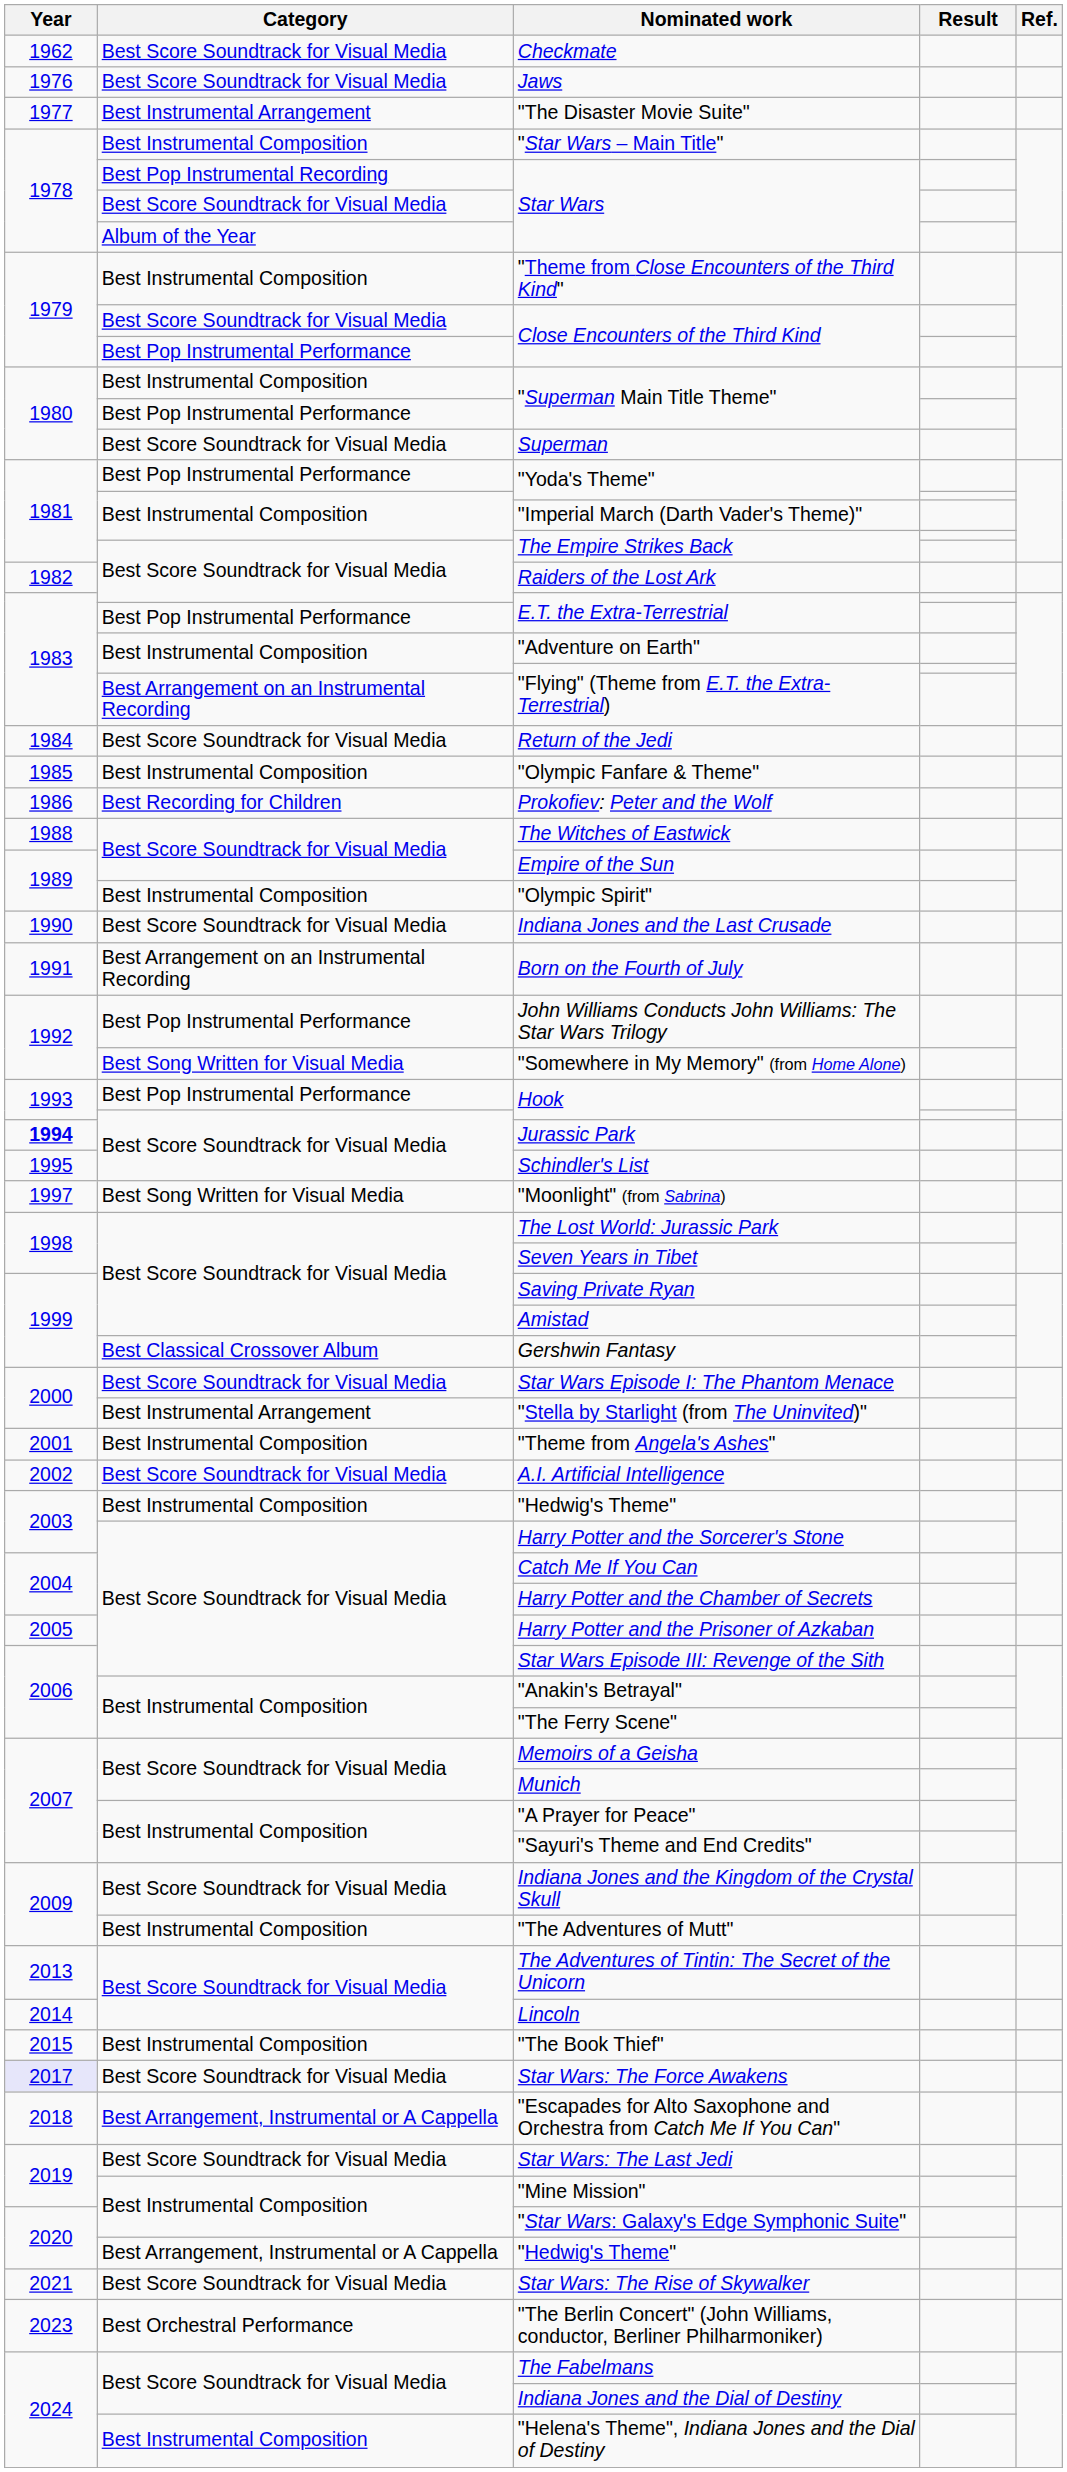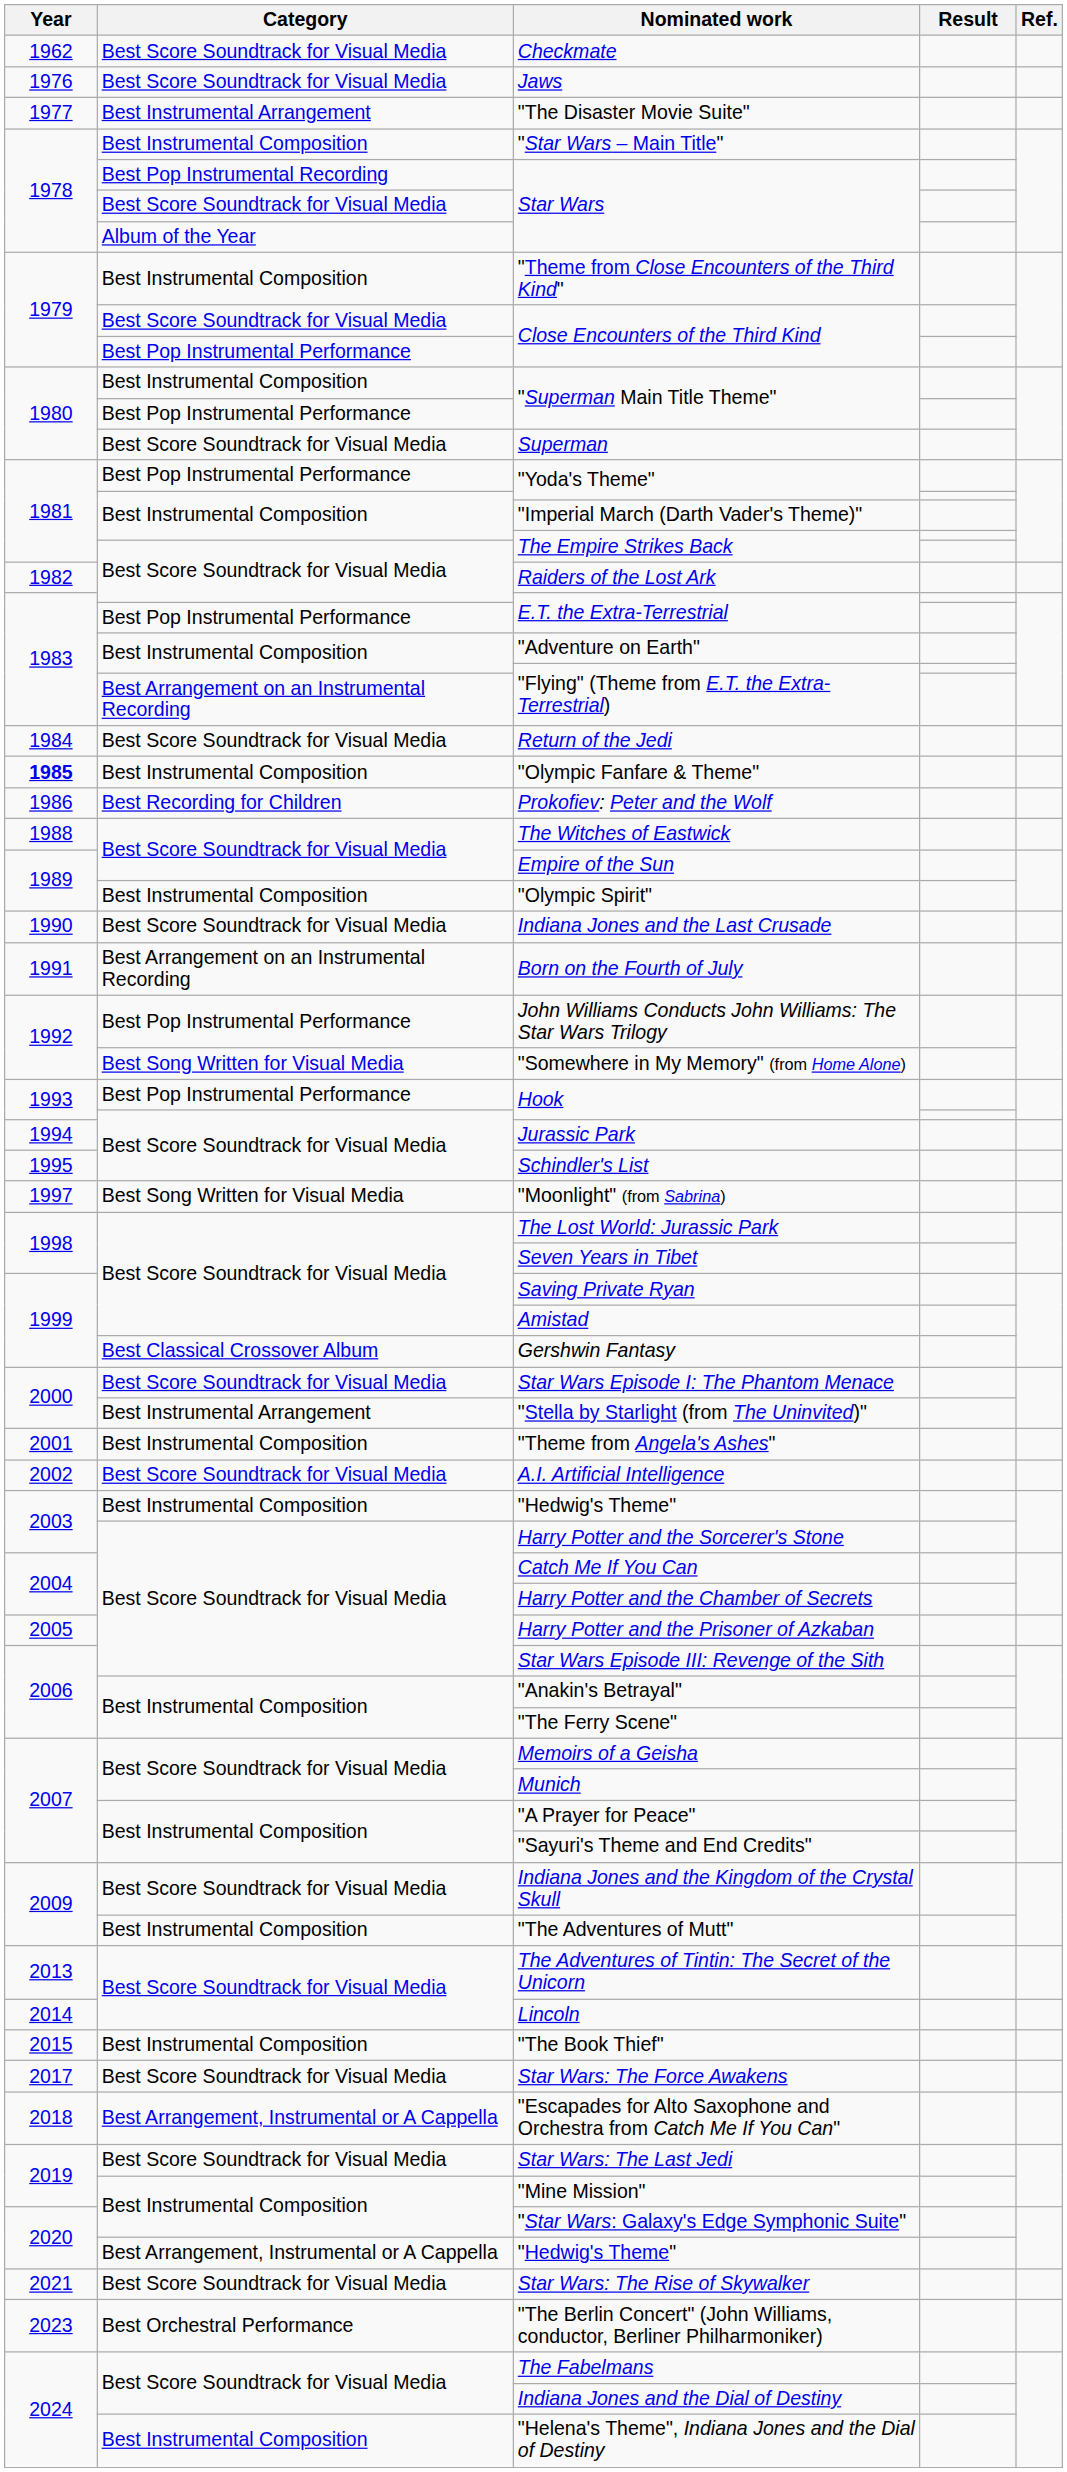(51, 771) normal -> (51, 771) bold
(51, 1134) bold -> (51, 1134) normal
(51, 2076) lavender background -> (51, 2076) no background
